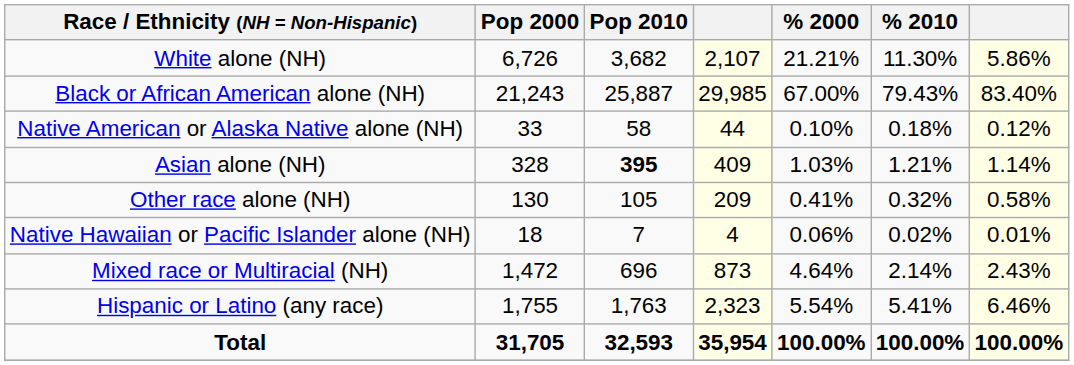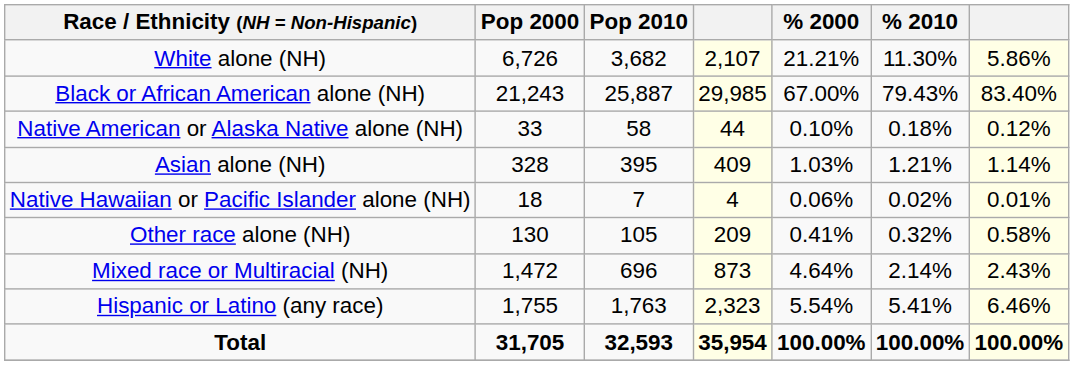(639, 164) bold -> (639, 164) normal
rows swapped: (240, 235) <-> (240, 199)
